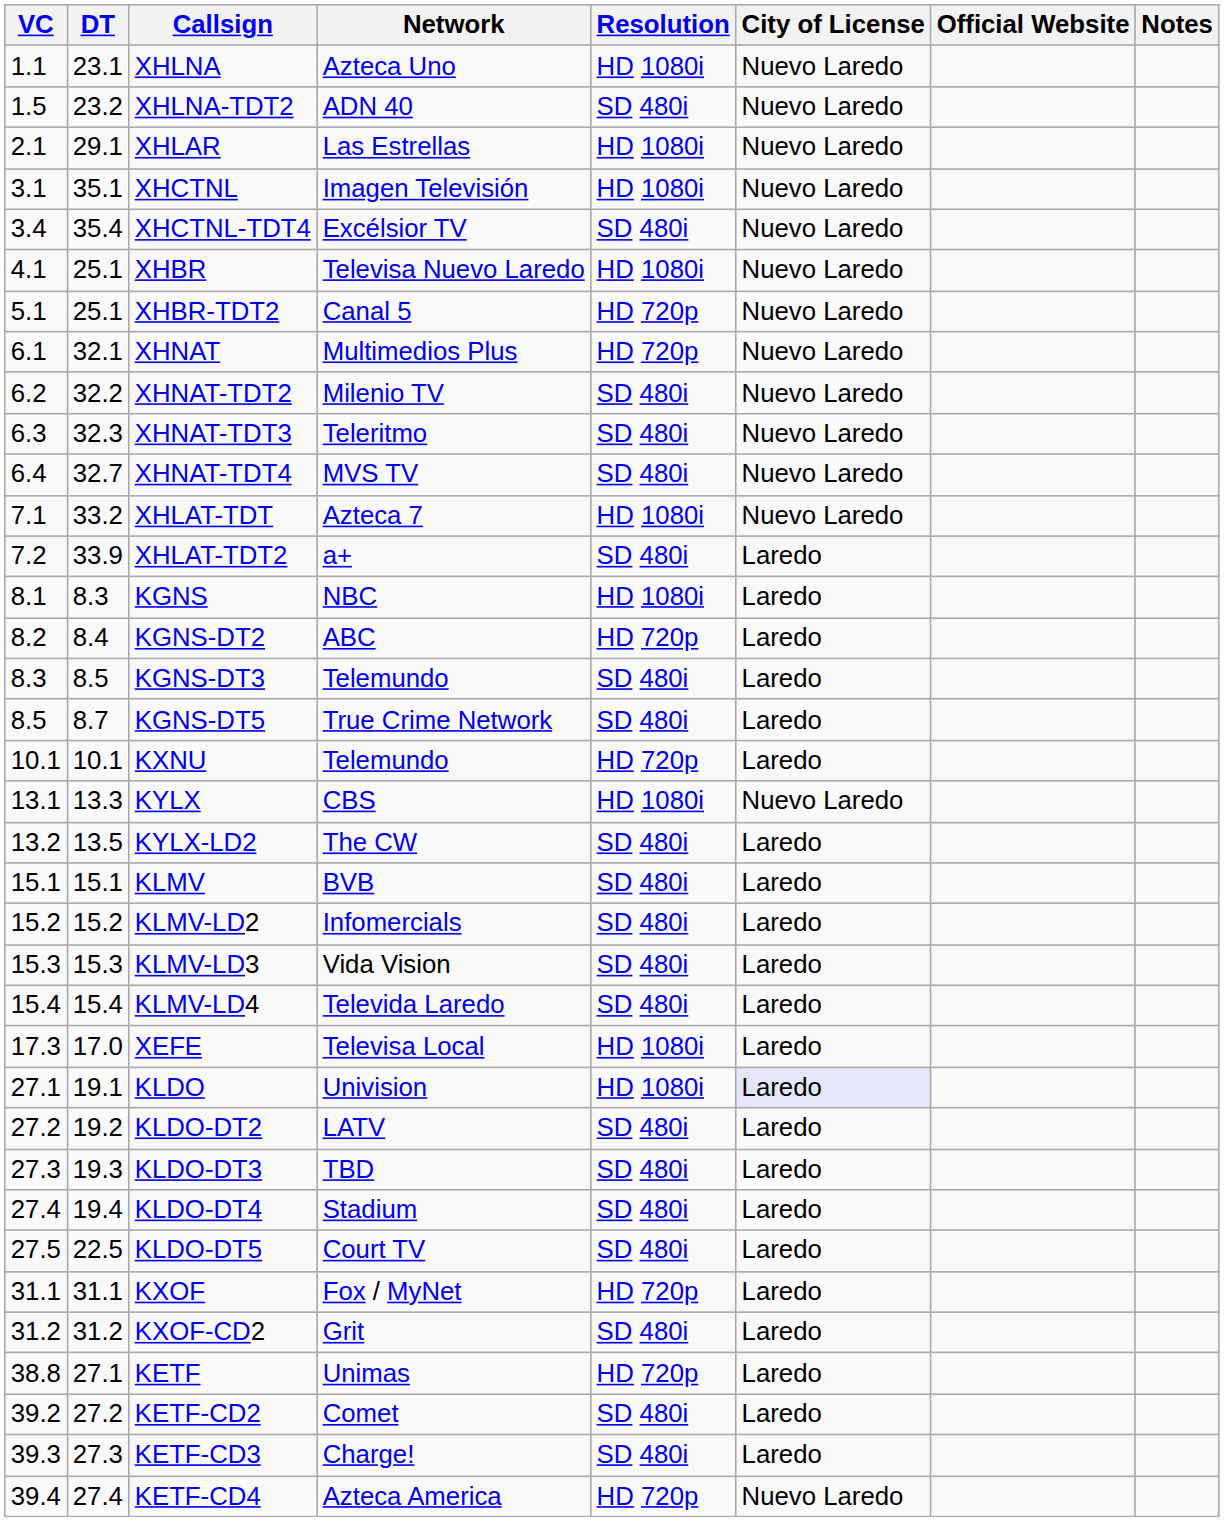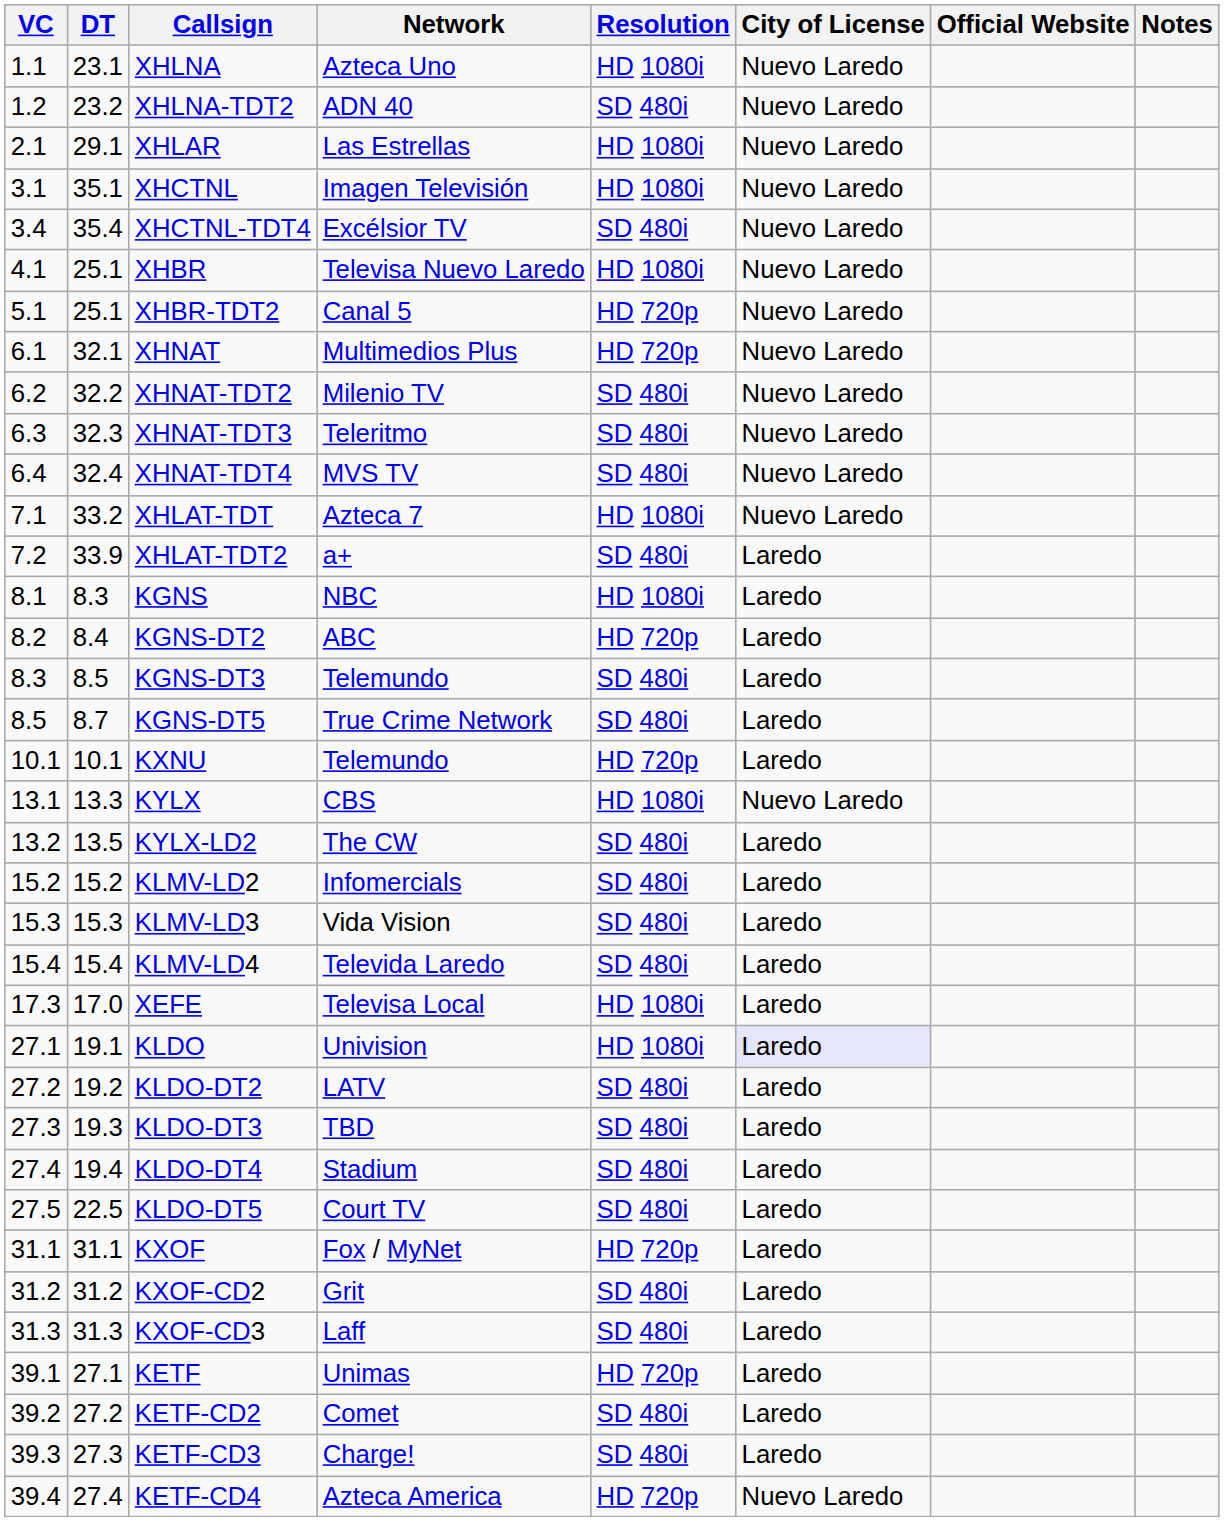(29, 106) 1.5 -> (29, 106) 1.2
(98, 474) 32.7 -> (98, 474) 32.4
- row: (170, 882)
+ row: (200, 1332)
(36, 1373) 38.8 -> (36, 1373) 39.1
